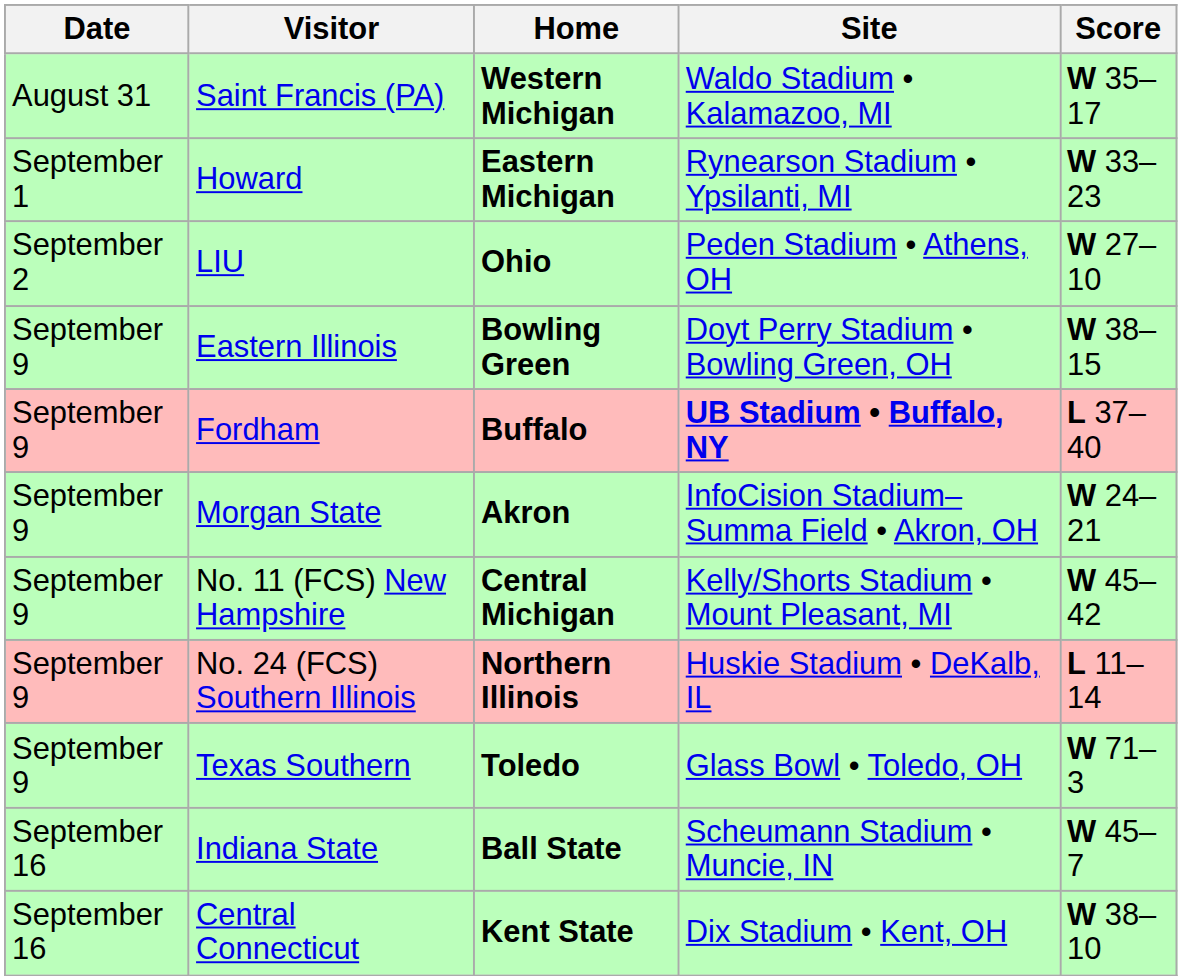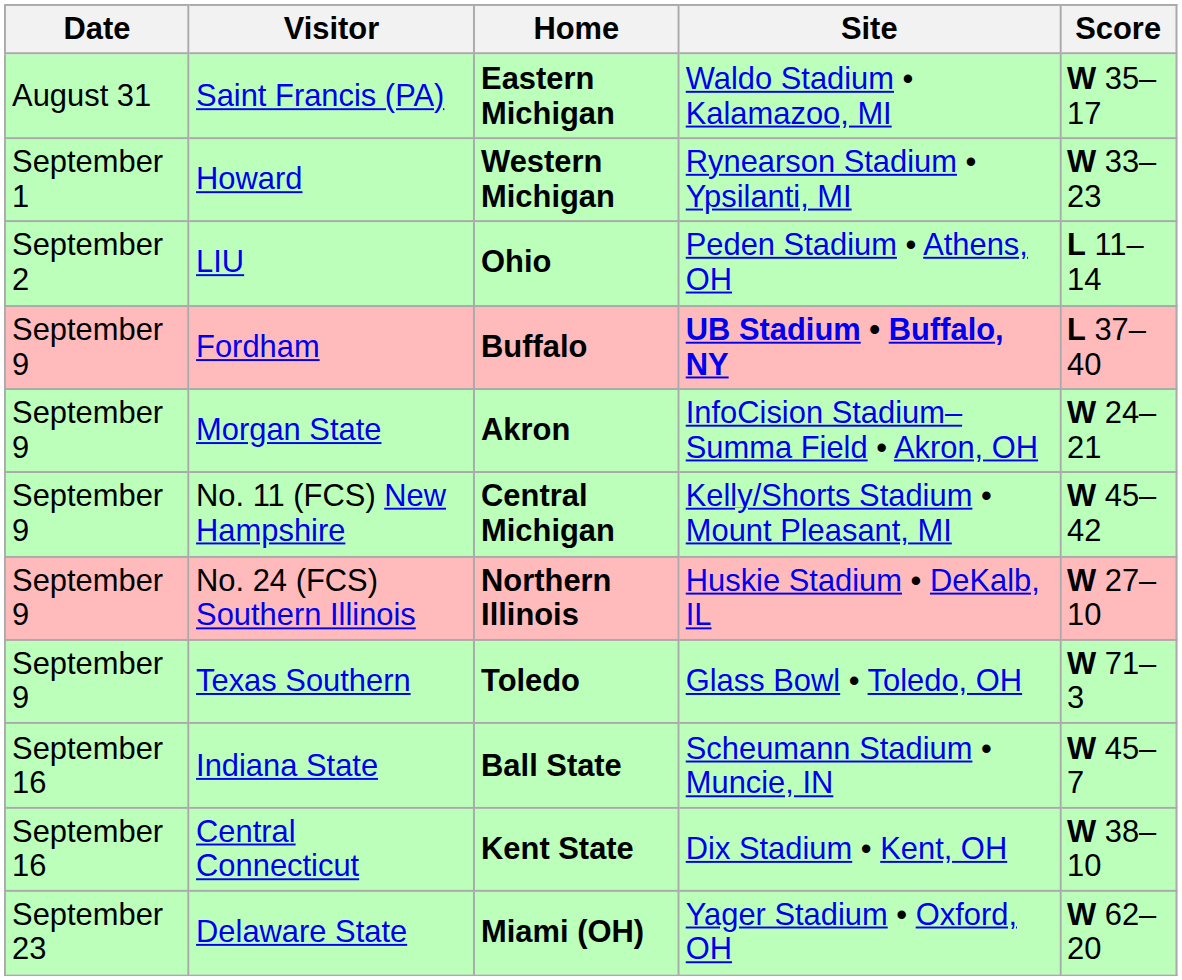(548, 95) Western Michigan -> (548, 95) Eastern Michigan
(548, 179) Eastern Michigan -> (548, 179) Western Michigan
(1112, 262) W 27–10 -> (1105, 262) L 11–14
- row: (296, 346)
(1105, 681) L 11–14 -> (1112, 597) W 27–10
+ row: (302, 932)
